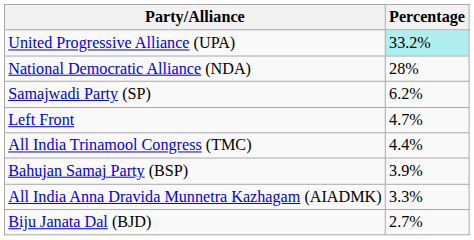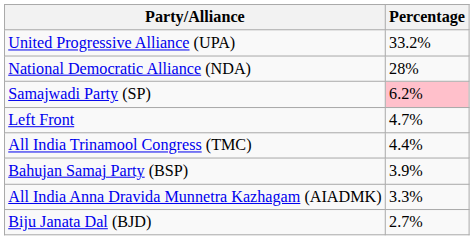(410, 42) paleturquoise background -> (410, 42) no background
(406, 94) no background -> (406, 94) pink background
